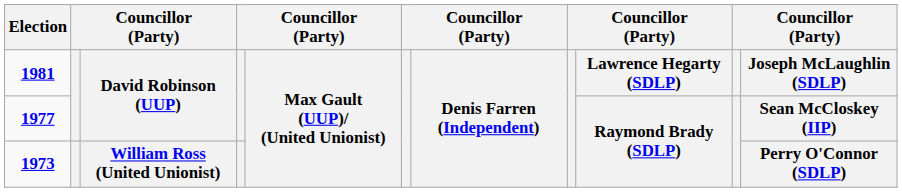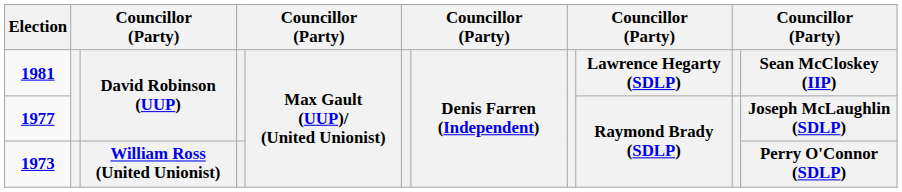(819, 72) Joseph McLaughlin (SDLP) -> (819, 72) Sean McCloskey (IIP)
(819, 118) Sean McCloskey (IIP) -> (819, 118) Joseph McLaughlin (SDLP)
